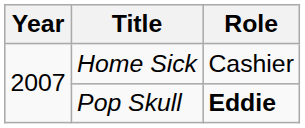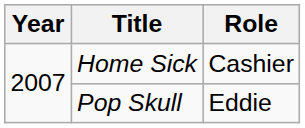(242, 102) bold -> (240, 102) normal
